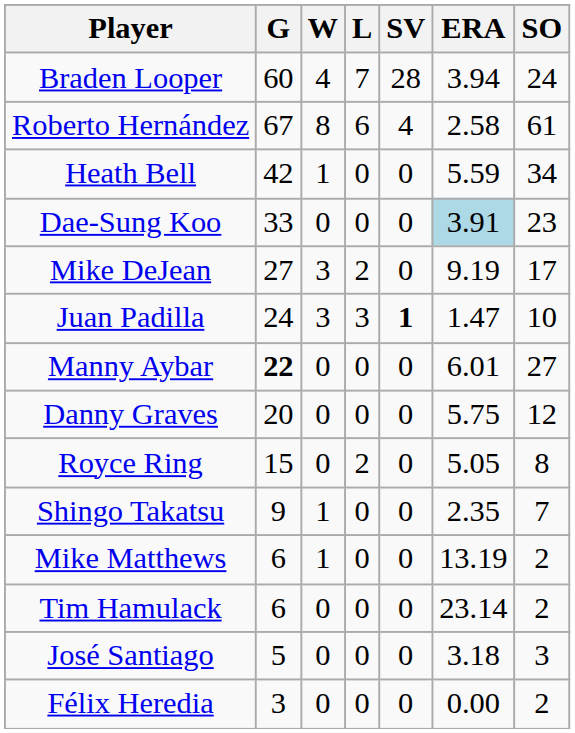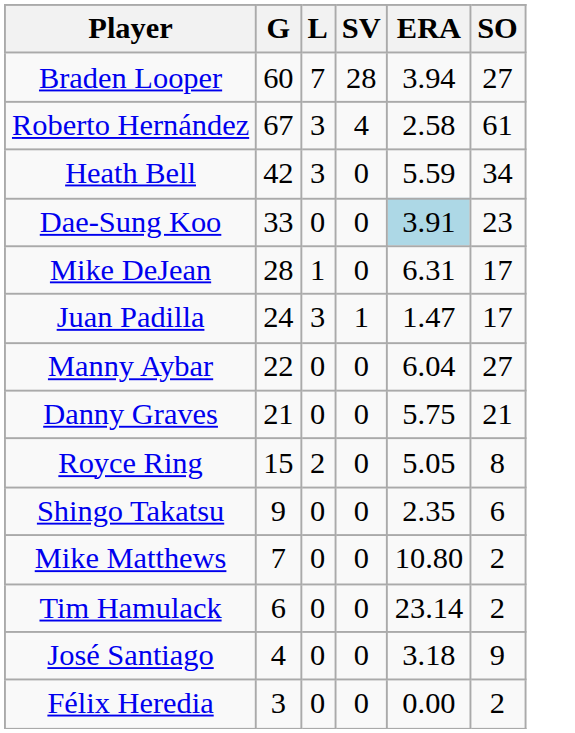- column: (323, 28)
(542, 76) 24 -> (497, 76) 27
(362, 125) 6 -> (318, 125) 3
(362, 173) 0 -> (318, 173) 3
(278, 269) 27 -> (278, 269) 28
(362, 269) 2 -> (318, 269) 1
(473, 269) 9.19 -> (429, 269) 6.31
(406, 317) bold -> (361, 317) normal
(542, 317) 10 -> (497, 317) 17
(278, 366) bold -> (278, 366) normal
(473, 366) 6.01 -> (429, 366) 6.04
(278, 414) 20 -> (278, 414) 21
(542, 414) 12 -> (497, 414) 21
(542, 510) 7 -> (497, 510) 6
(278, 558) 6 -> (278, 558) 7
(473, 558) 13.19 -> (429, 558) 10.80
(278, 655) 5 -> (278, 655) 4
(542, 655) 3 -> (497, 655) 9
